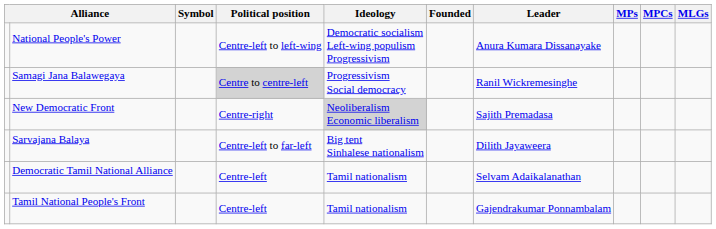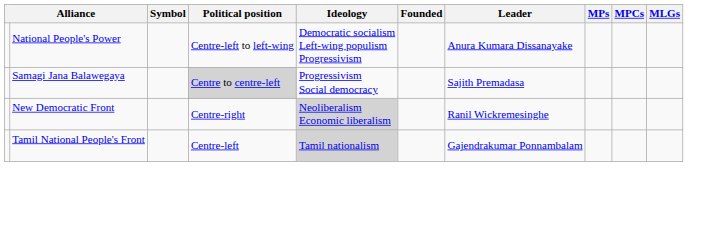(527, 83) Ranil Wickremesinghe -> (486, 83) Sajith Premadasa
(514, 114) Sajith Premadasa -> (498, 114) Ranil Wickremesinghe
- row: (51, 139)
- row: (92, 170)
(367, 208) no background -> (339, 146) lightgrey background
